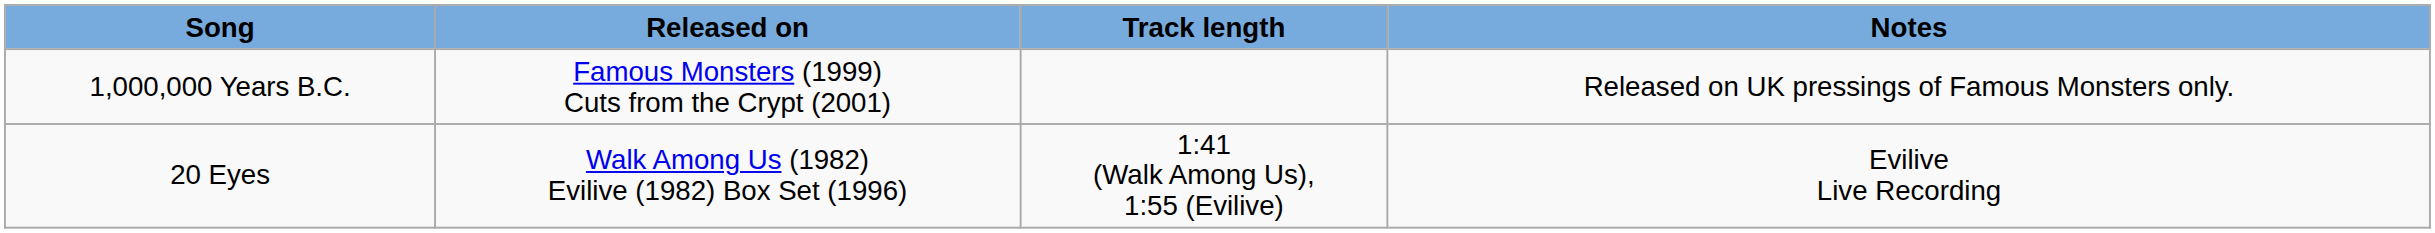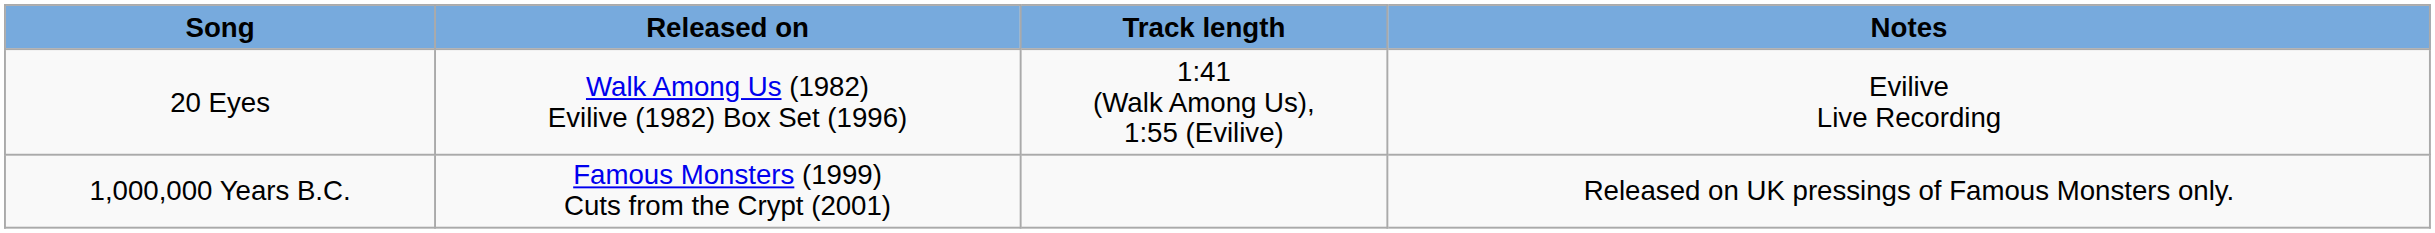rows swapped: (220, 86) <-> (220, 176)
